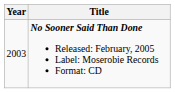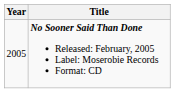(16, 53) 2003 -> (16, 53) 2005
